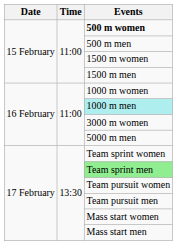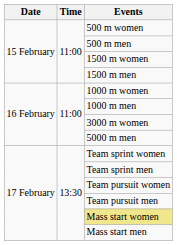(116, 28) bold -> (115, 28) normal
(111, 106) paleturquoise background -> (111, 106) no background
(120, 169) lightgreen background -> (120, 169) no background
(123, 216) no background -> (123, 216) khaki background
